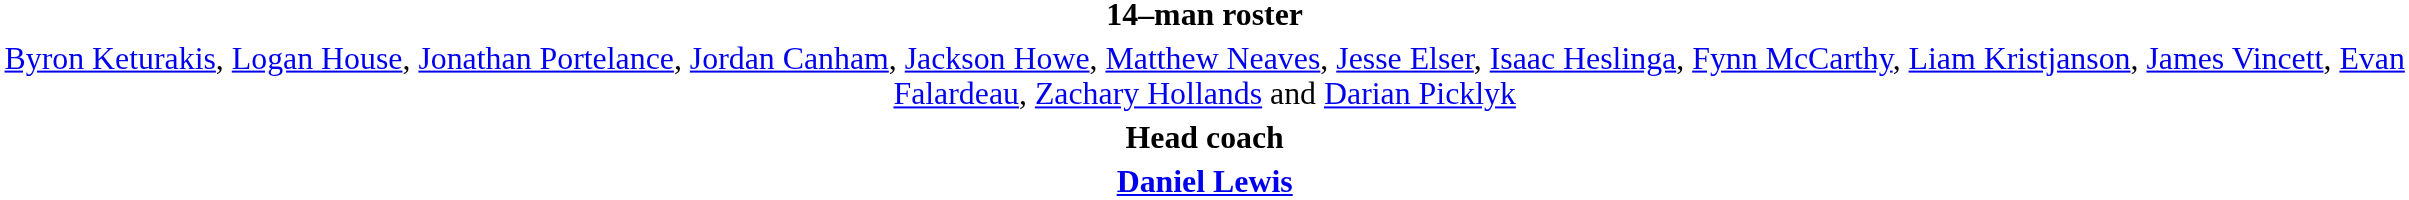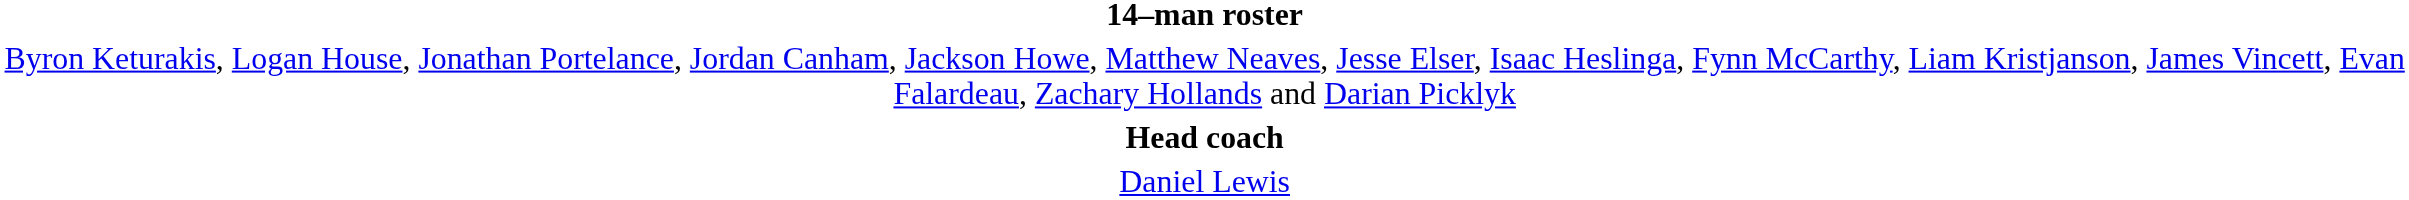(1205, 181) bold -> (1205, 181) normal
